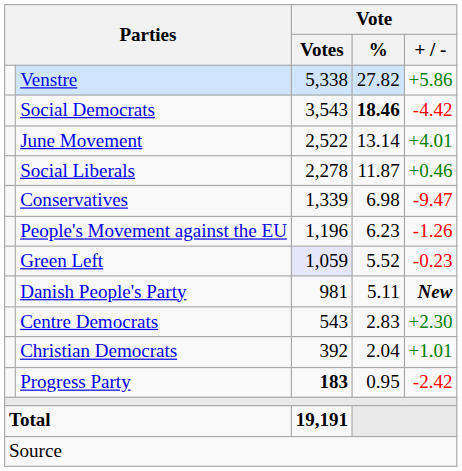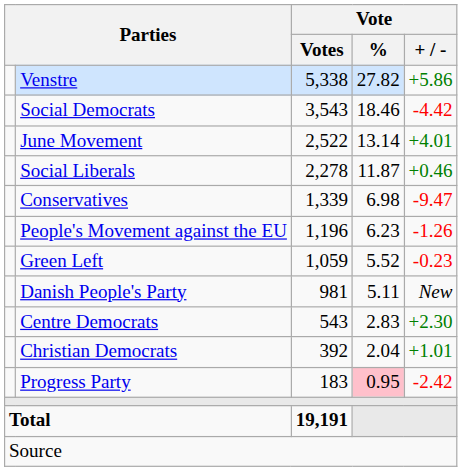(378, 110) bold -> (378, 110) normal
(327, 261) lavender background -> (327, 261) no background
(435, 291) bold -> (436, 291) normal
(334, 381) bold -> (334, 381) normal
(383, 381) no background -> (383, 381) pink background
